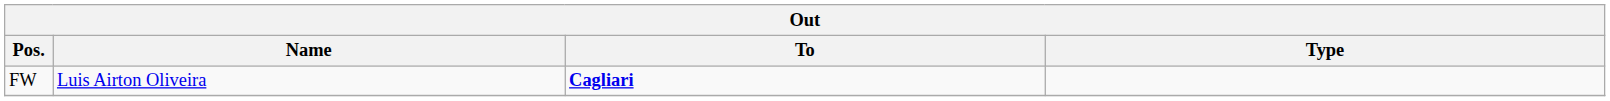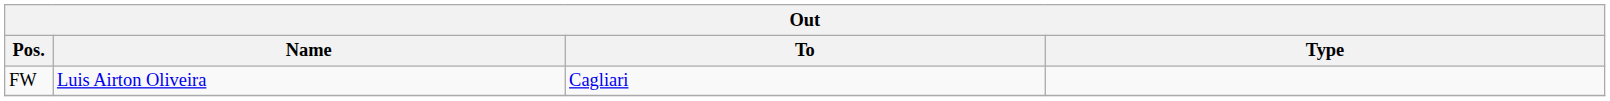(601, 80) bold -> (599, 80) normal
